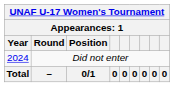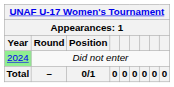(18, 58) no background -> (18, 58) lightgreen background
